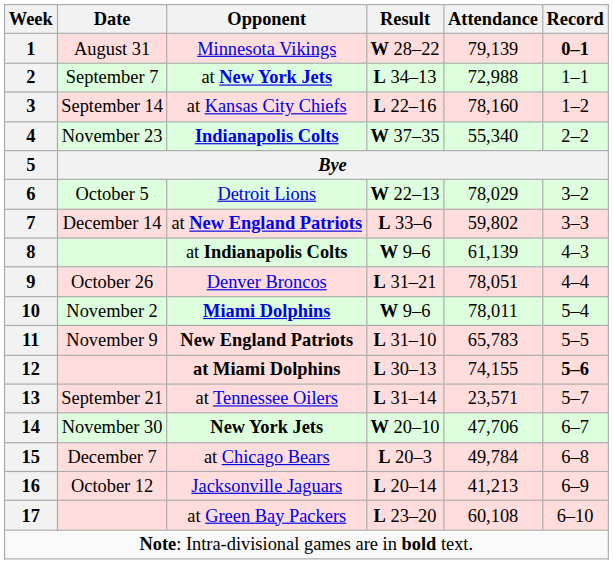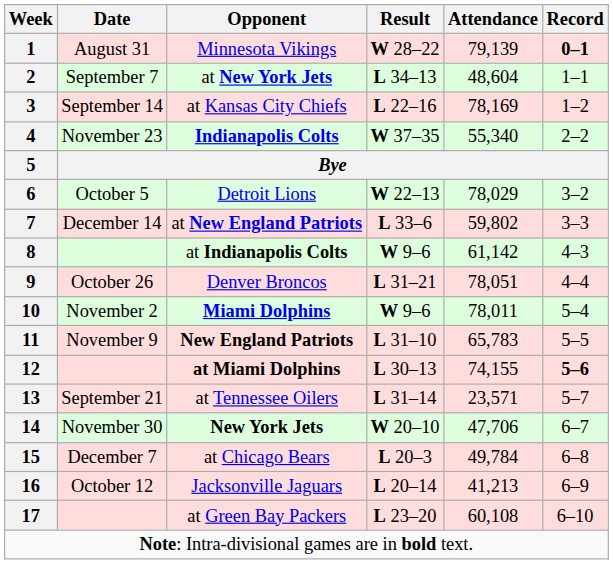(493, 77) 72,988 -> (493, 77) 48,604
(493, 106) 78,160 -> (493, 106) 78,169
(493, 252) 61,139 -> (493, 252) 61,142
